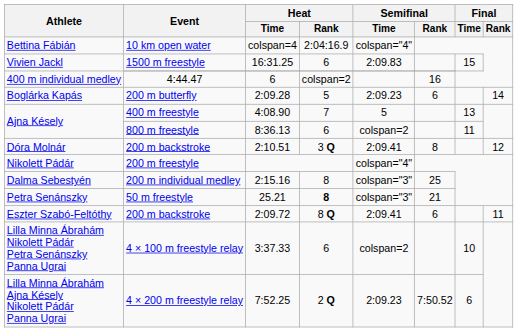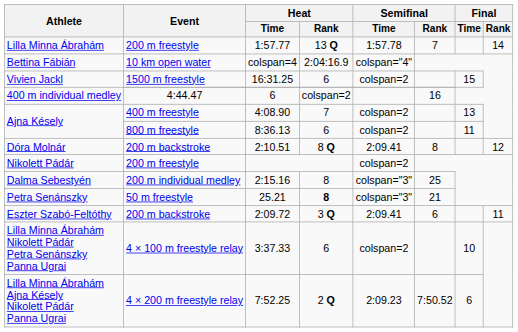+ row: (55, 46)
(384, 63) 2:09.83 -> (384, 80) colspan=2
- row: (44, 96)
(384, 113) 5 -> (384, 113) colspan=2
(326, 147) 3 Q -> (326, 147) 8 Q
(384, 164) colspan="4" -> (384, 164) colspan=2
(326, 214) 8 Q -> (326, 214) 3 Q
